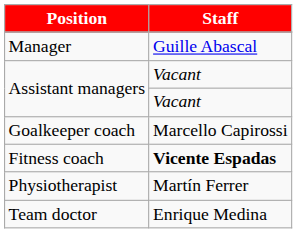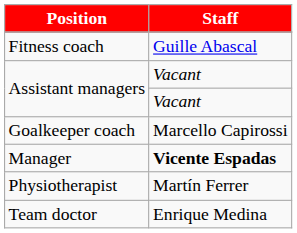(40, 46) Manager -> (56, 46) Fitness coach
(56, 158) Fitness coach -> (40, 158) Manager
